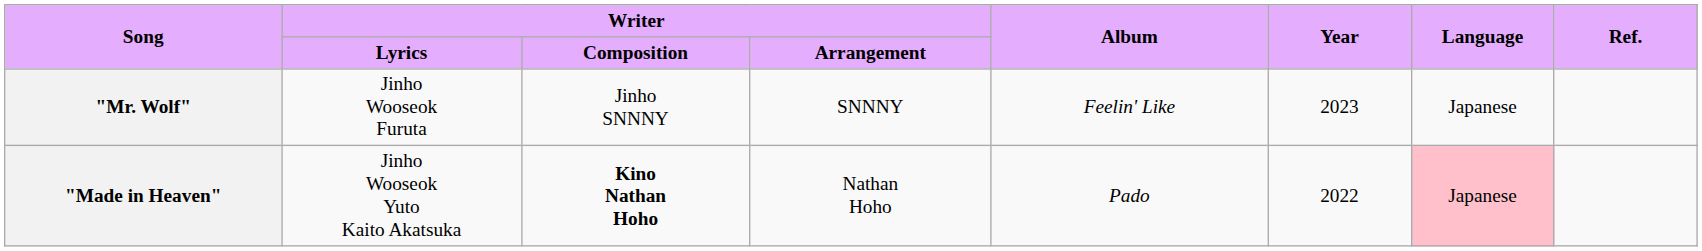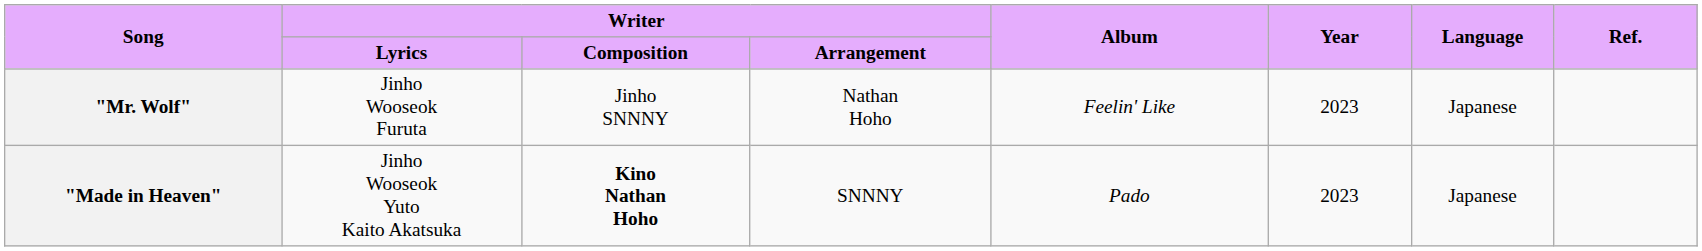(870, 106) SNNNY -> (870, 106) Nathan Hoho
(870, 195) Nathan Hoho -> (870, 195) SNNNY
(1339, 195) 2022 -> (1339, 195) 2023
(1483, 195) pink background -> (1483, 195) no background
